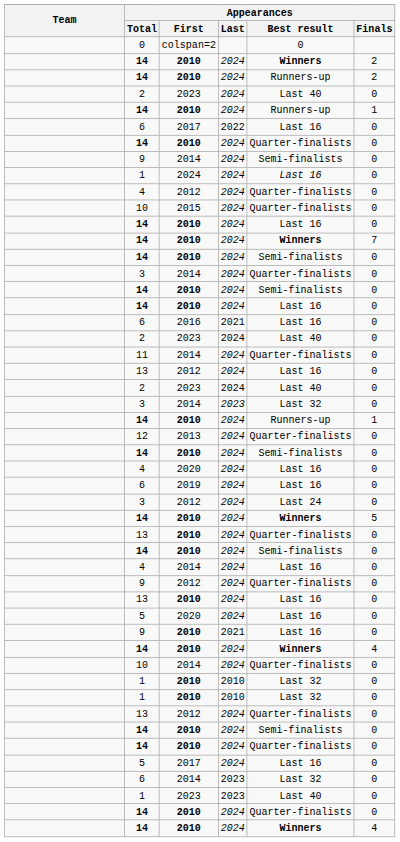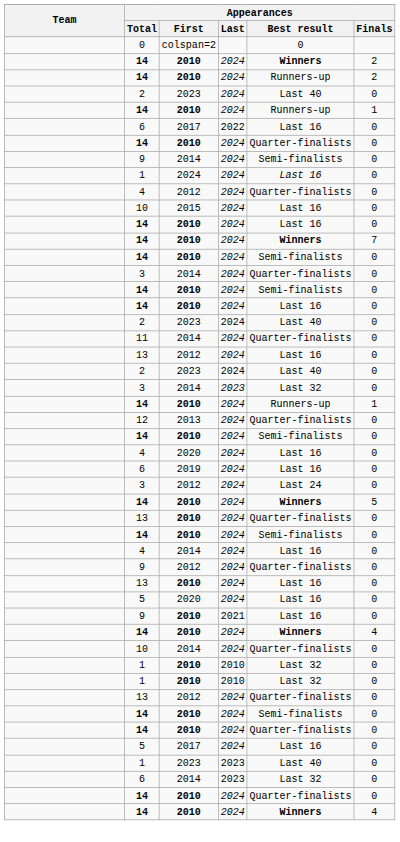(301, 208) Quarter-finalists -> (301, 208) Last 16
- row: (142, 323)
rows swapped: (142, 779) <-> (142, 796)
